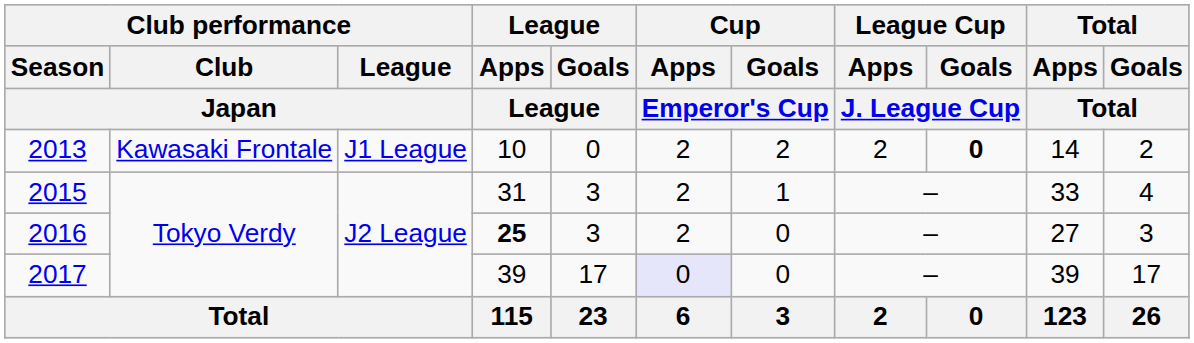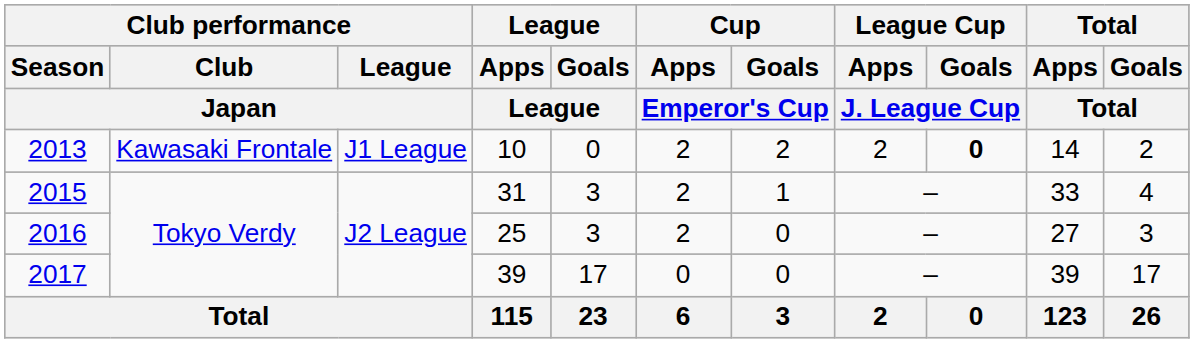(512, 233) bold -> (512, 233) normal
(683, 274) lavender background -> (683, 274) no background
